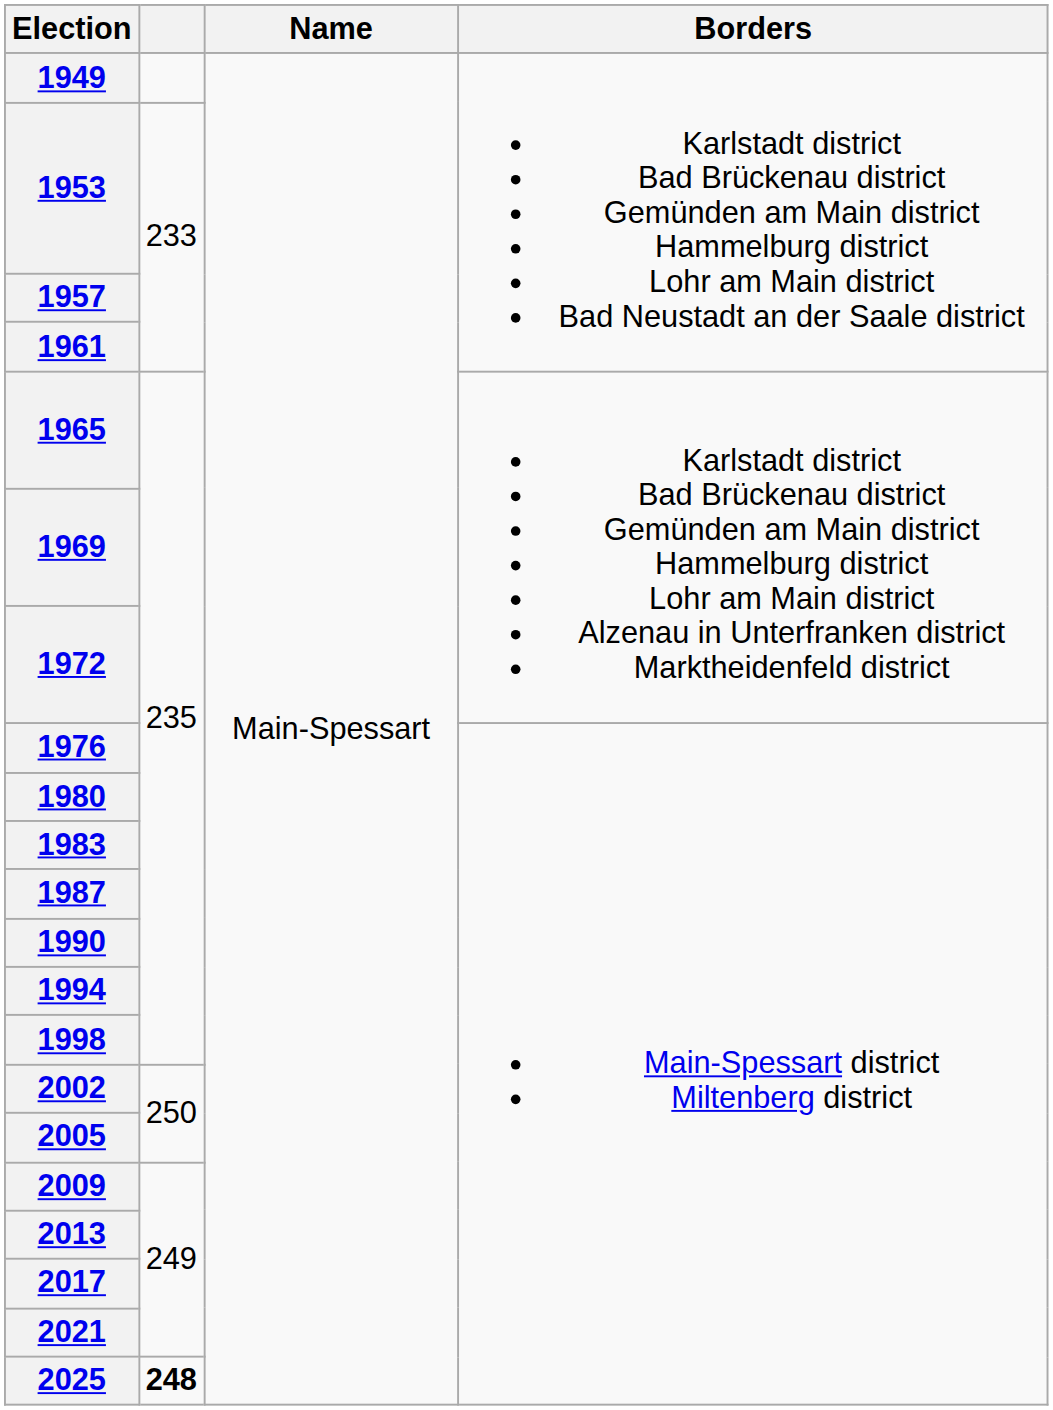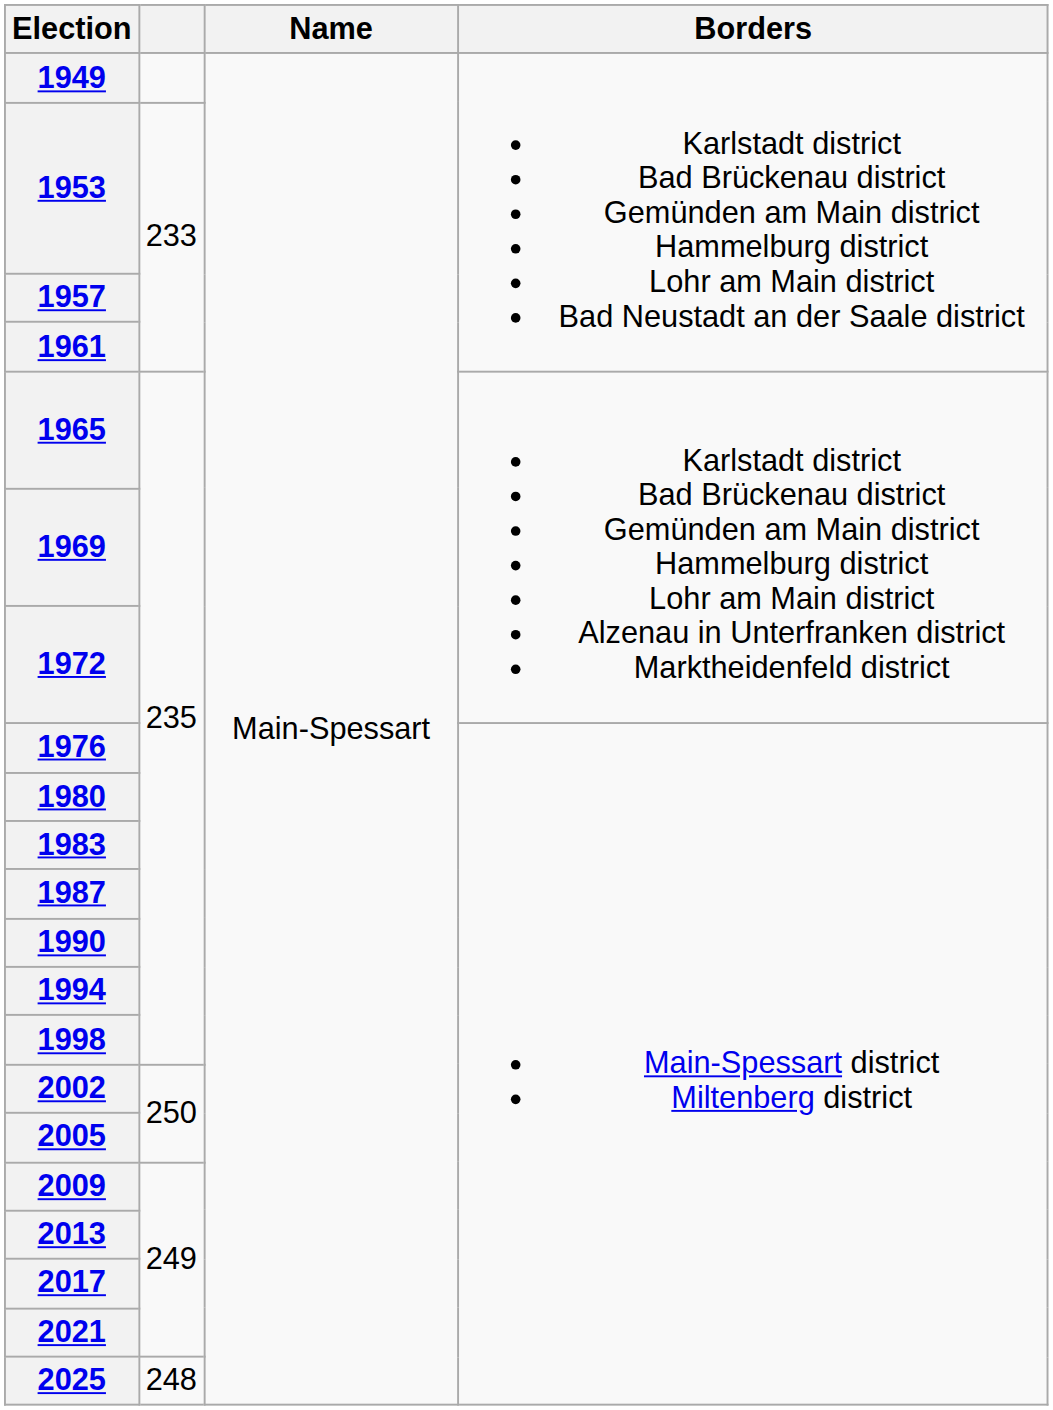(171, 1380) bold -> (171, 1380) normal
